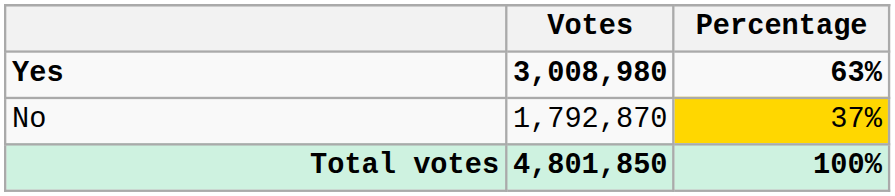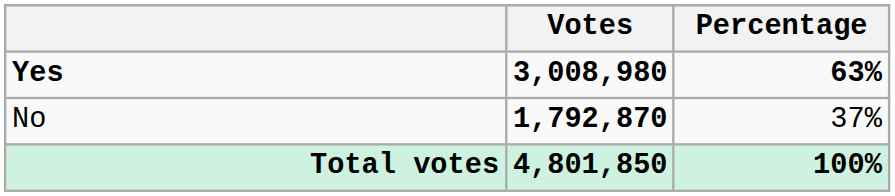(590, 121) normal -> (590, 121) bold
(856, 121) gold background -> (856, 121) no background
